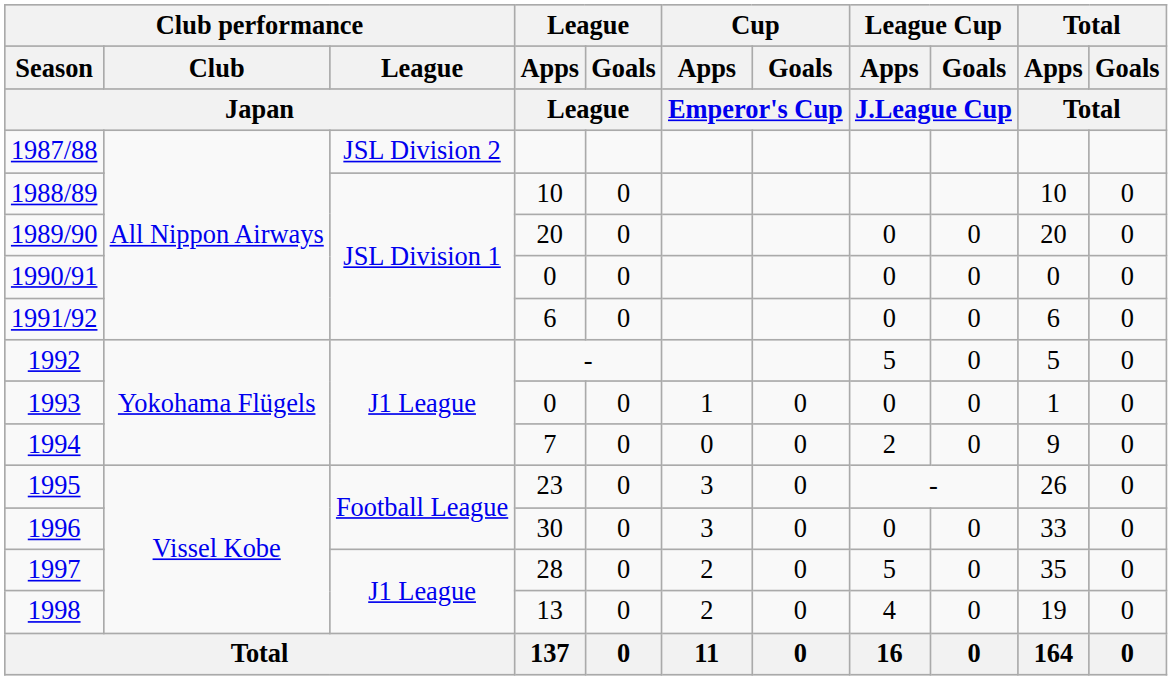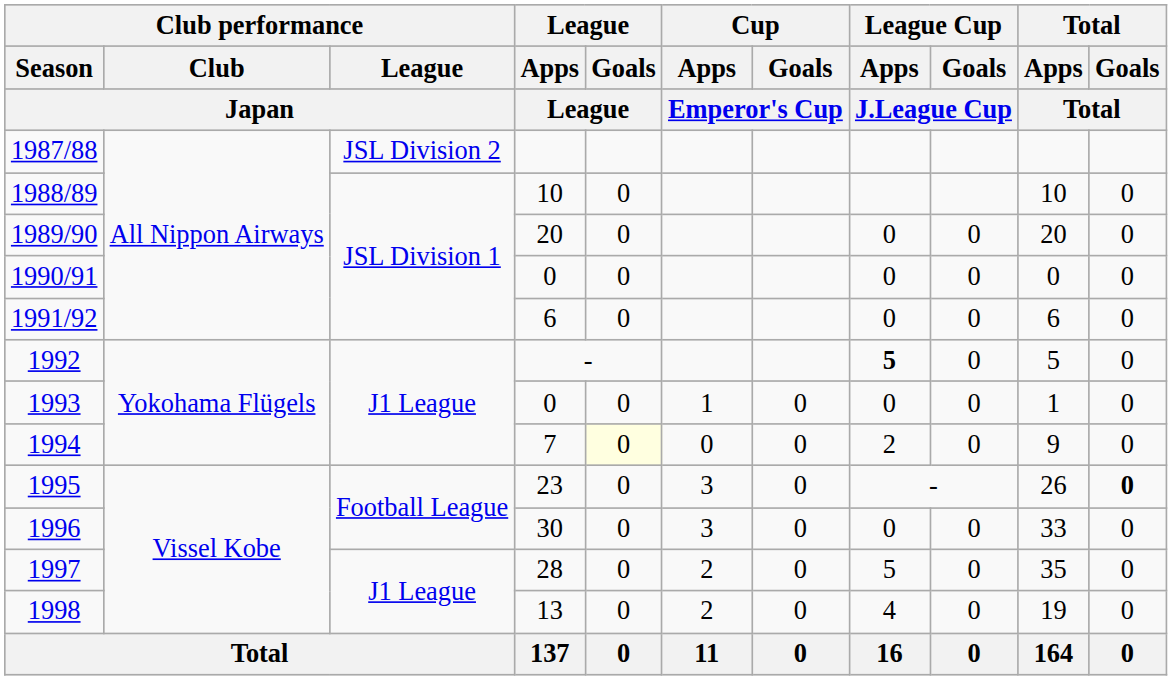(889, 360) normal -> (889, 360) bold
(624, 444) no background -> (624, 444) lightyellow background
(1127, 485) normal -> (1127, 485) bold
